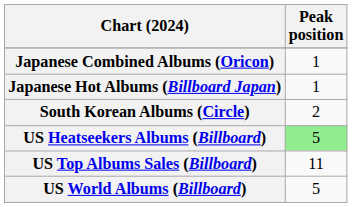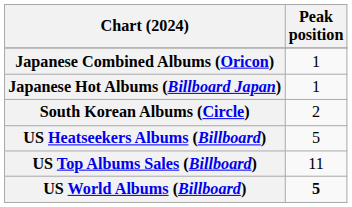(316, 138) lightgreen background -> (316, 138) no background
(316, 189) normal -> (316, 189) bold
